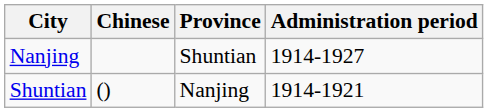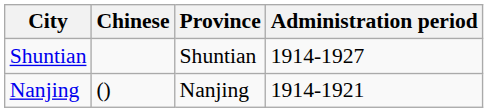(44, 55) Nanjing -> (48, 55) Shuntian
(48, 90) Shuntian -> (44, 90) Nanjing
